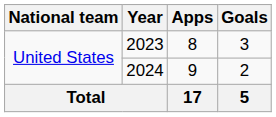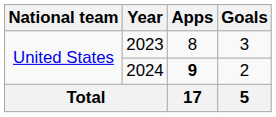(192, 71) normal -> (192, 71) bold
